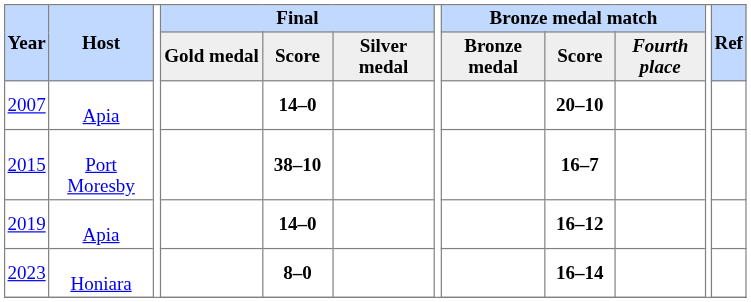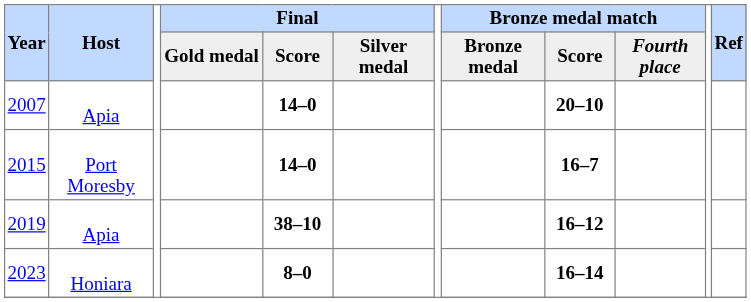(297, 164) 38–10 -> (297, 164) 14–0
(297, 224) 14–0 -> (297, 224) 38–10
